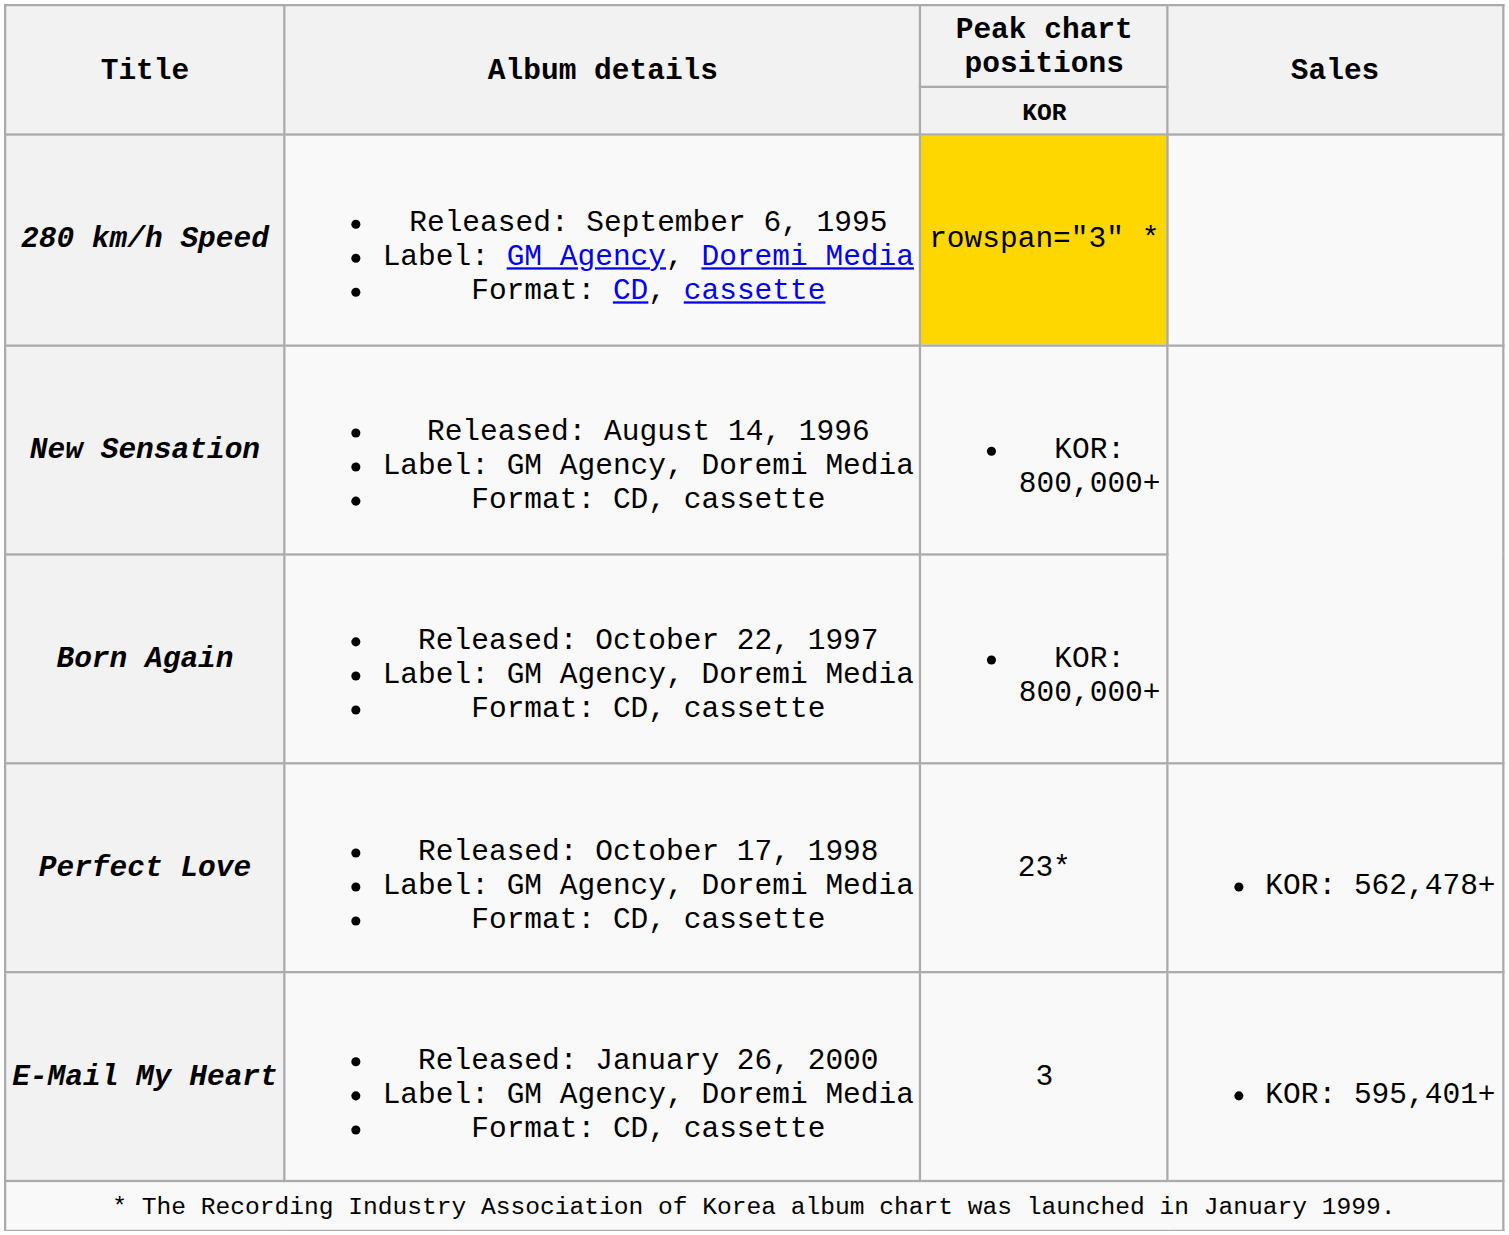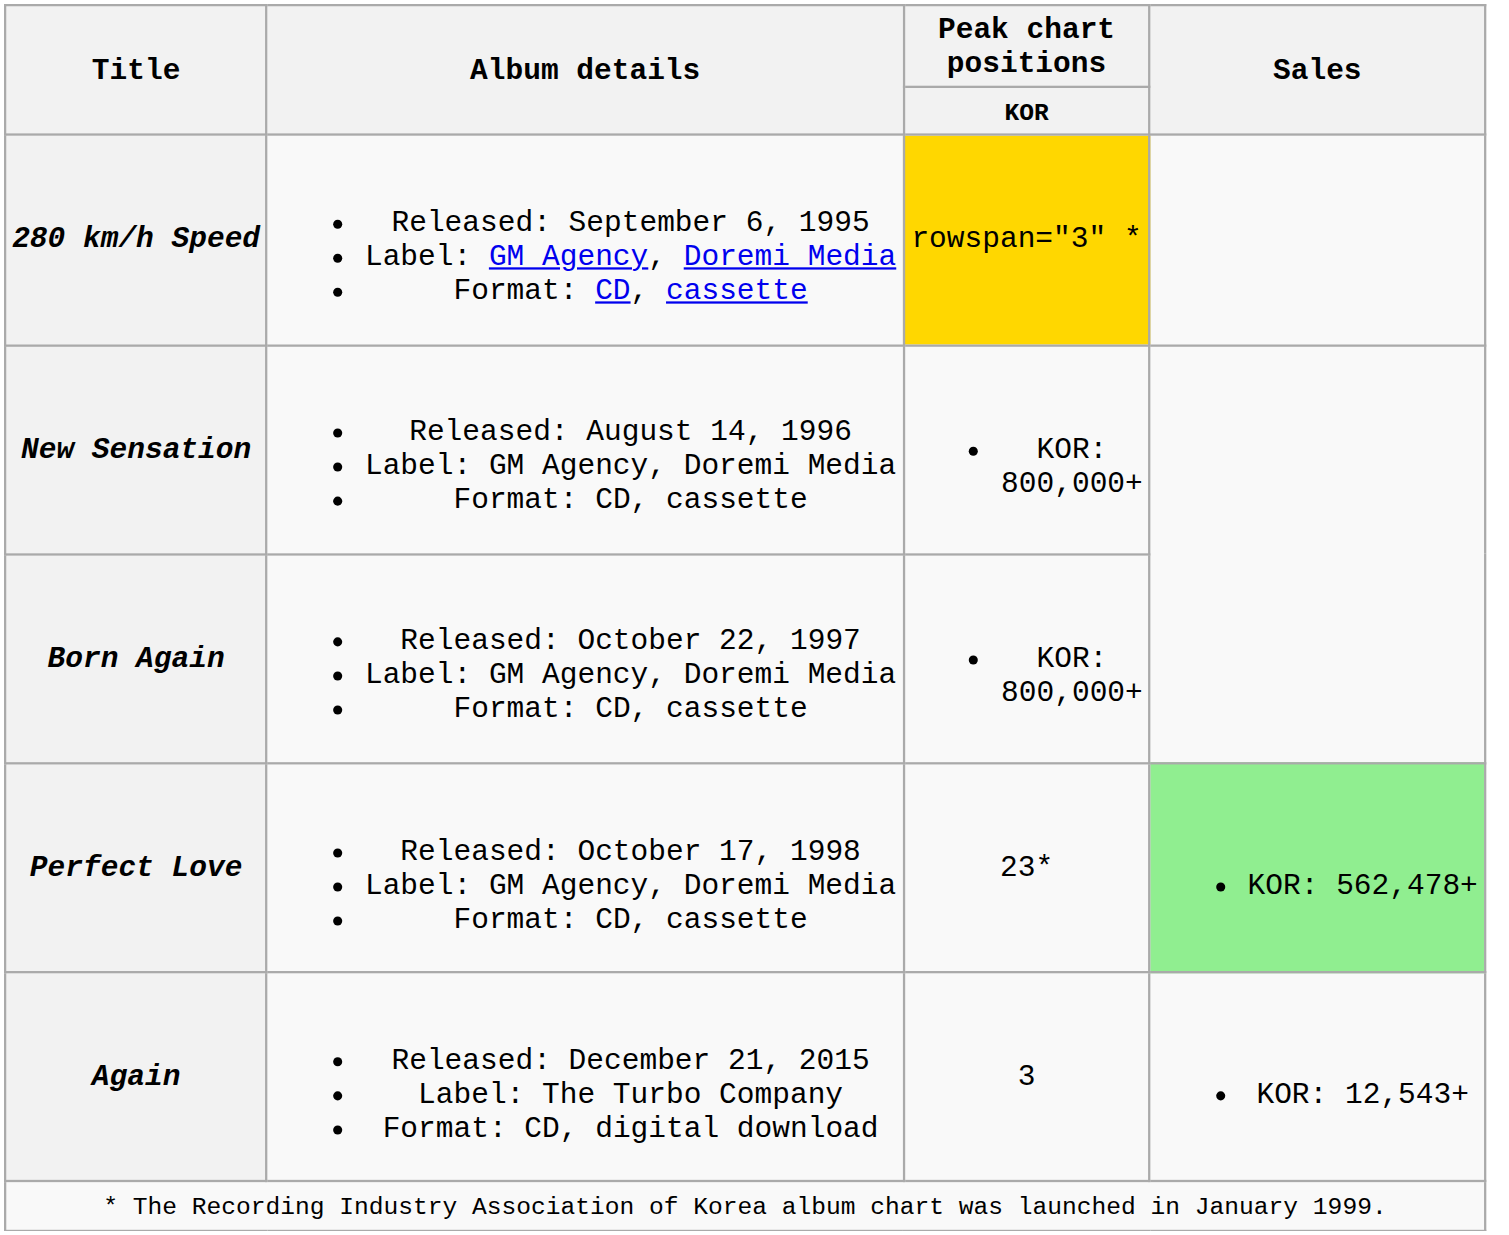(1335, 885) no background -> (1317, 885) lightgreen background
- row: (145, 1077)
+ row: (136, 1077)
